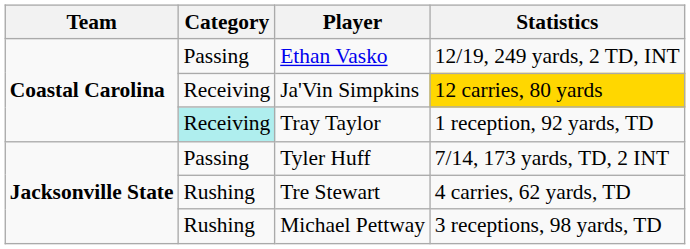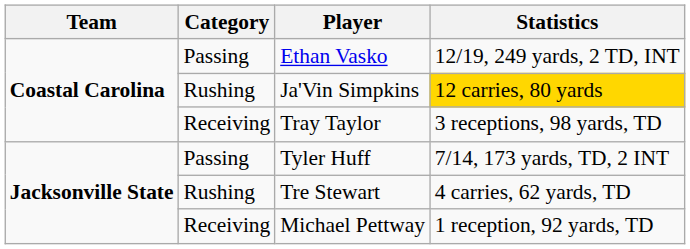(227, 89) Receiving -> (219, 89) Rushing
(227, 123) paleturquoise background -> (227, 123) no background
(544, 123) 1 reception, 92 yards, TD -> (548, 123) 3 receptions, 98 yards, TD
(219, 225) Rushing -> (227, 225) Receiving
(548, 225) 3 receptions, 98 yards, TD -> (544, 225) 1 reception, 92 yards, TD
